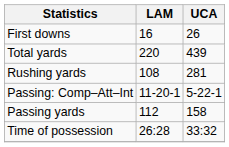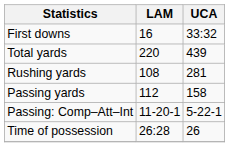(193, 34) 26 -> (202, 34) 33:32
rows swapped: (46, 112) <-> (70, 92)
(202, 131) 33:32 -> (193, 131) 26
